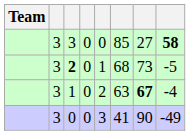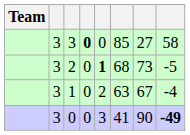(87, 42) normal -> (87, 42) bold
(170, 42) bold -> (170, 42) normal
(72, 67) bold -> (72, 67) normal
(102, 67) normal -> (102, 67) bold
(145, 92) bold -> (145, 92) normal
(170, 117) normal -> (170, 117) bold
